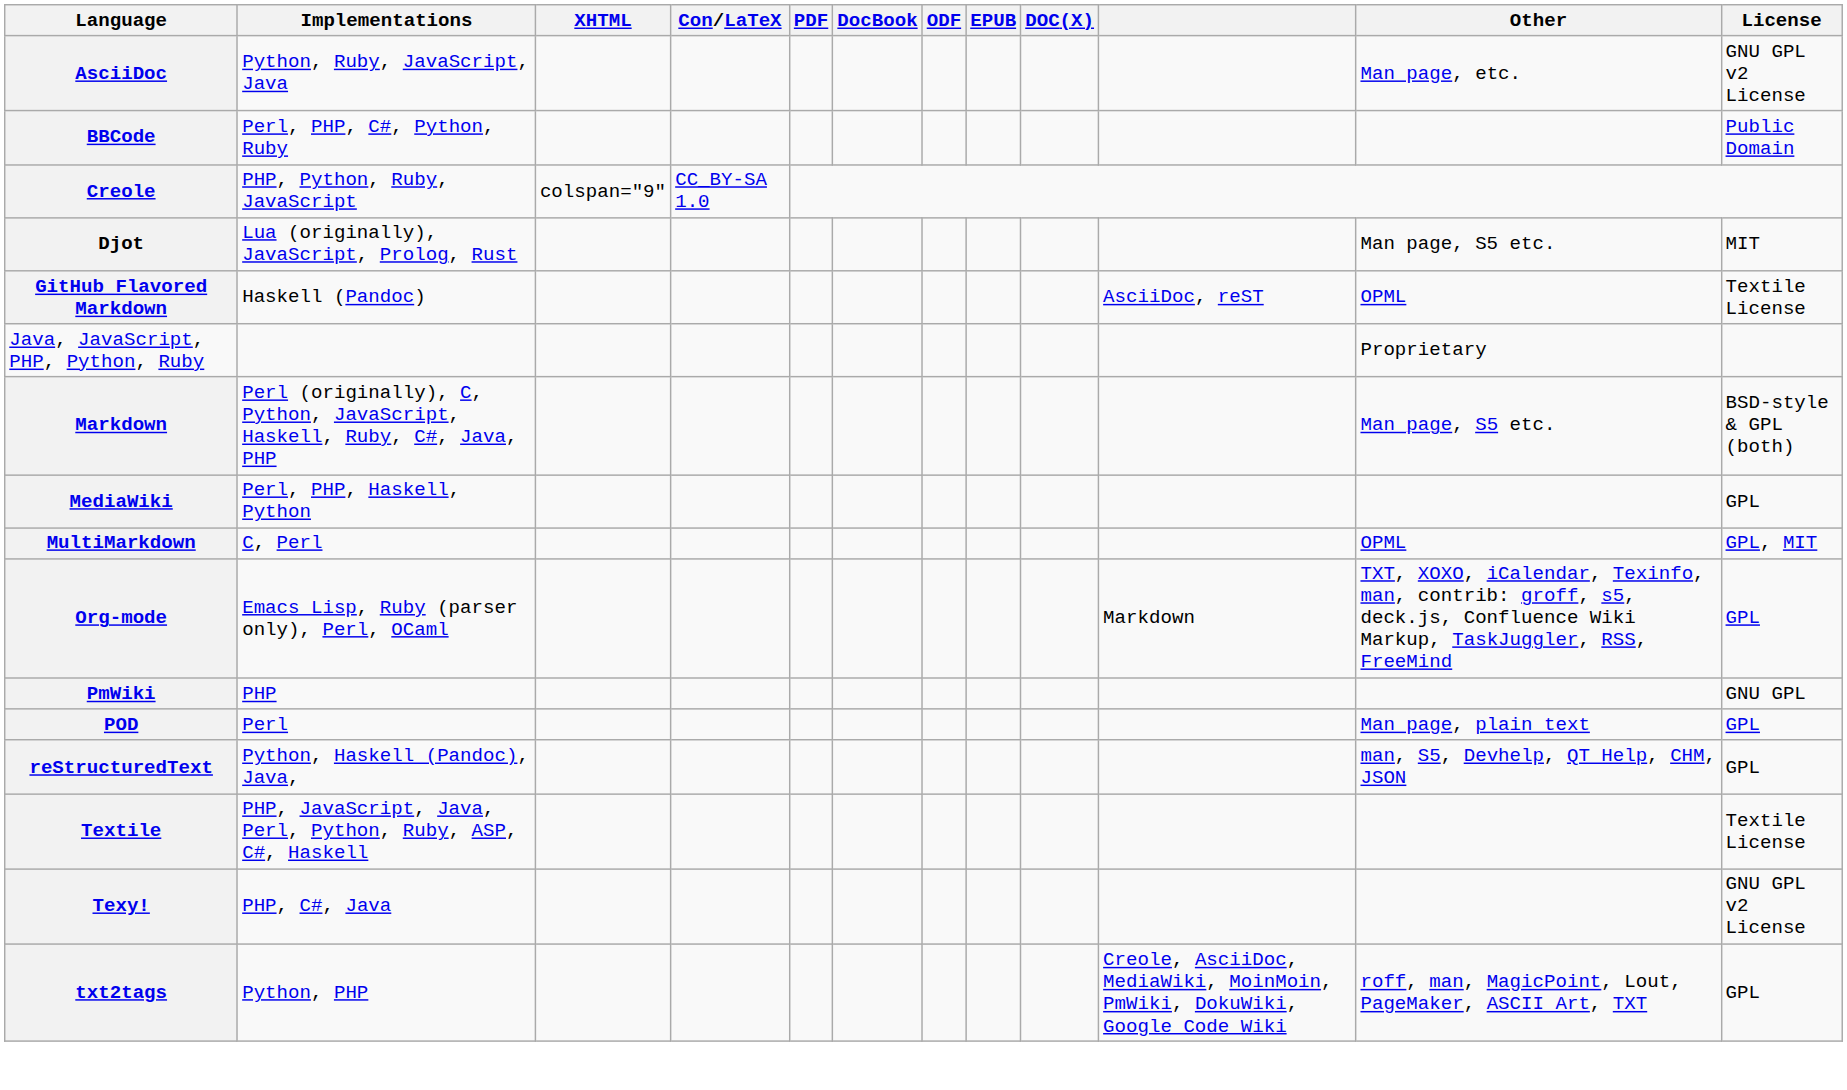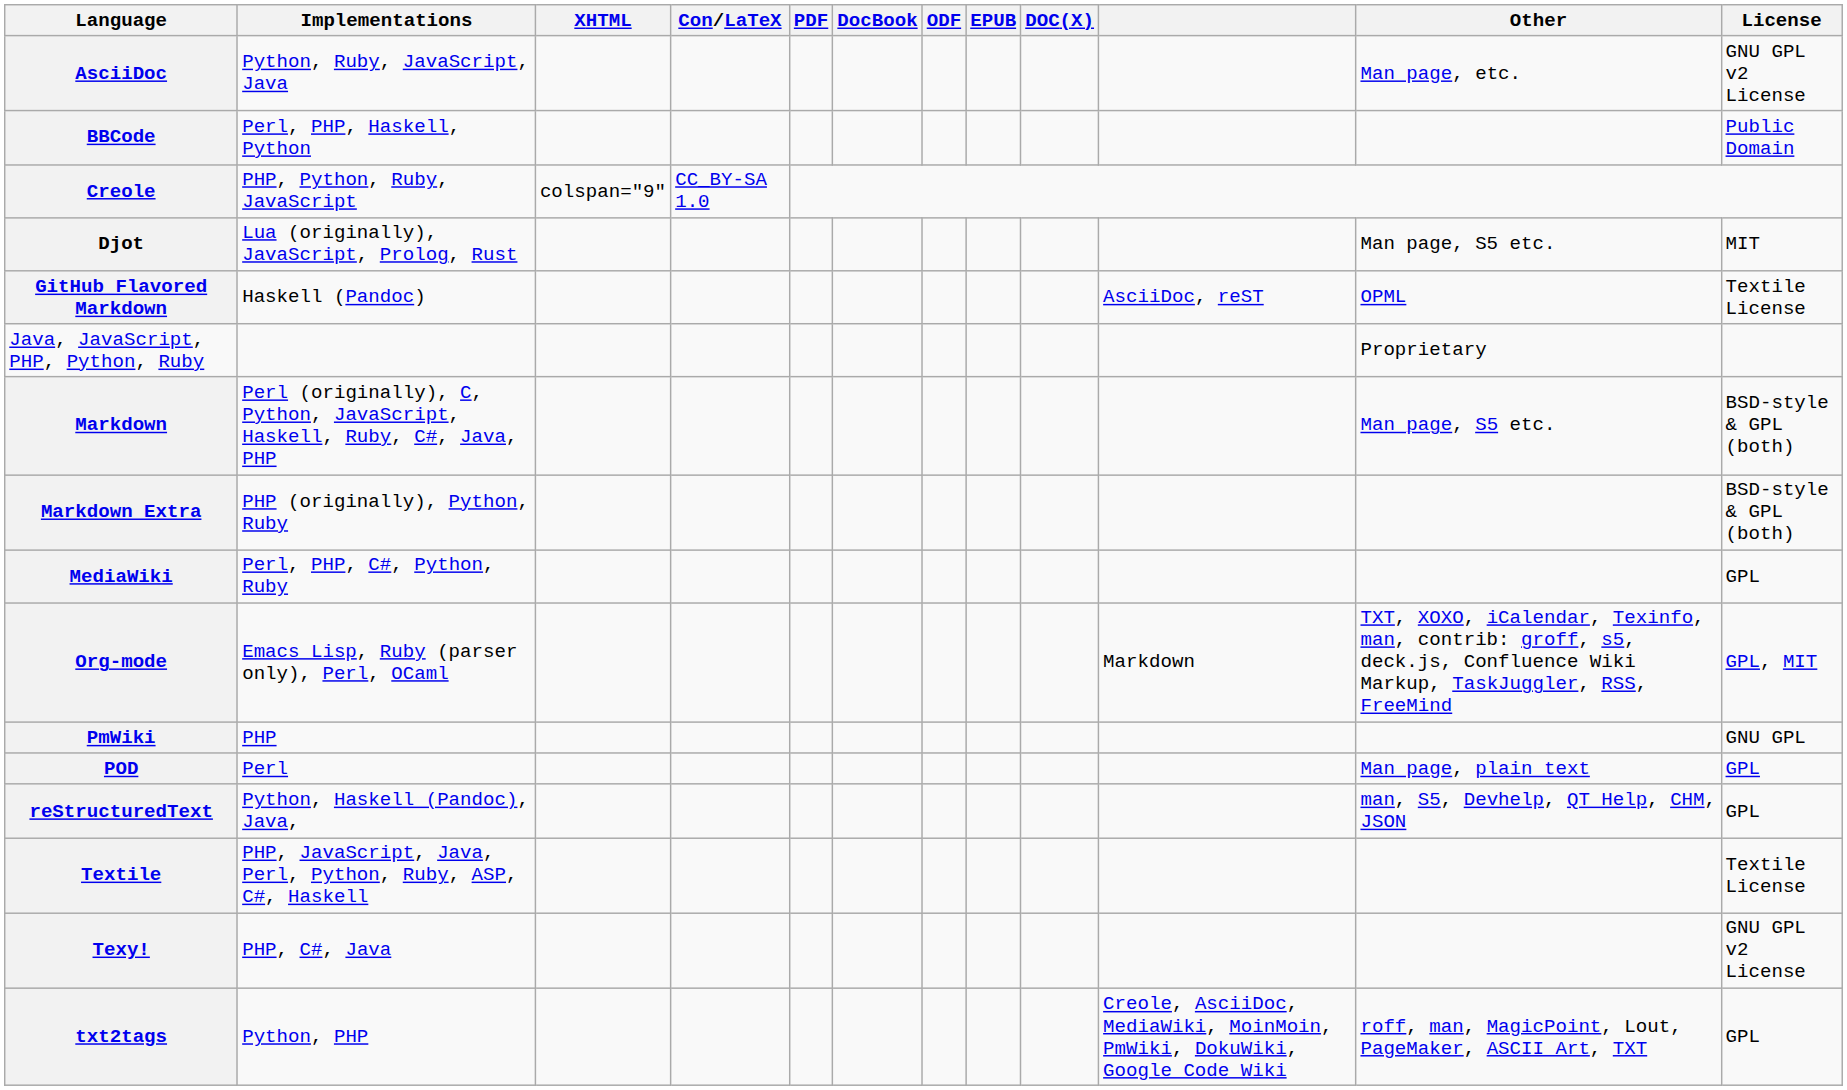(368, 138) Perl, PHP, C#, Python, Ruby -> (351, 138) Perl, PHP, Haskell, Python
+ row: (121, 512)
(351, 501) Perl, PHP, Haskell, Python -> (368, 576) Perl, PHP, C#, Python, Ruby
- row: (121, 543)
(1743, 618) GPL -> (1771, 663) GPL, MIT
